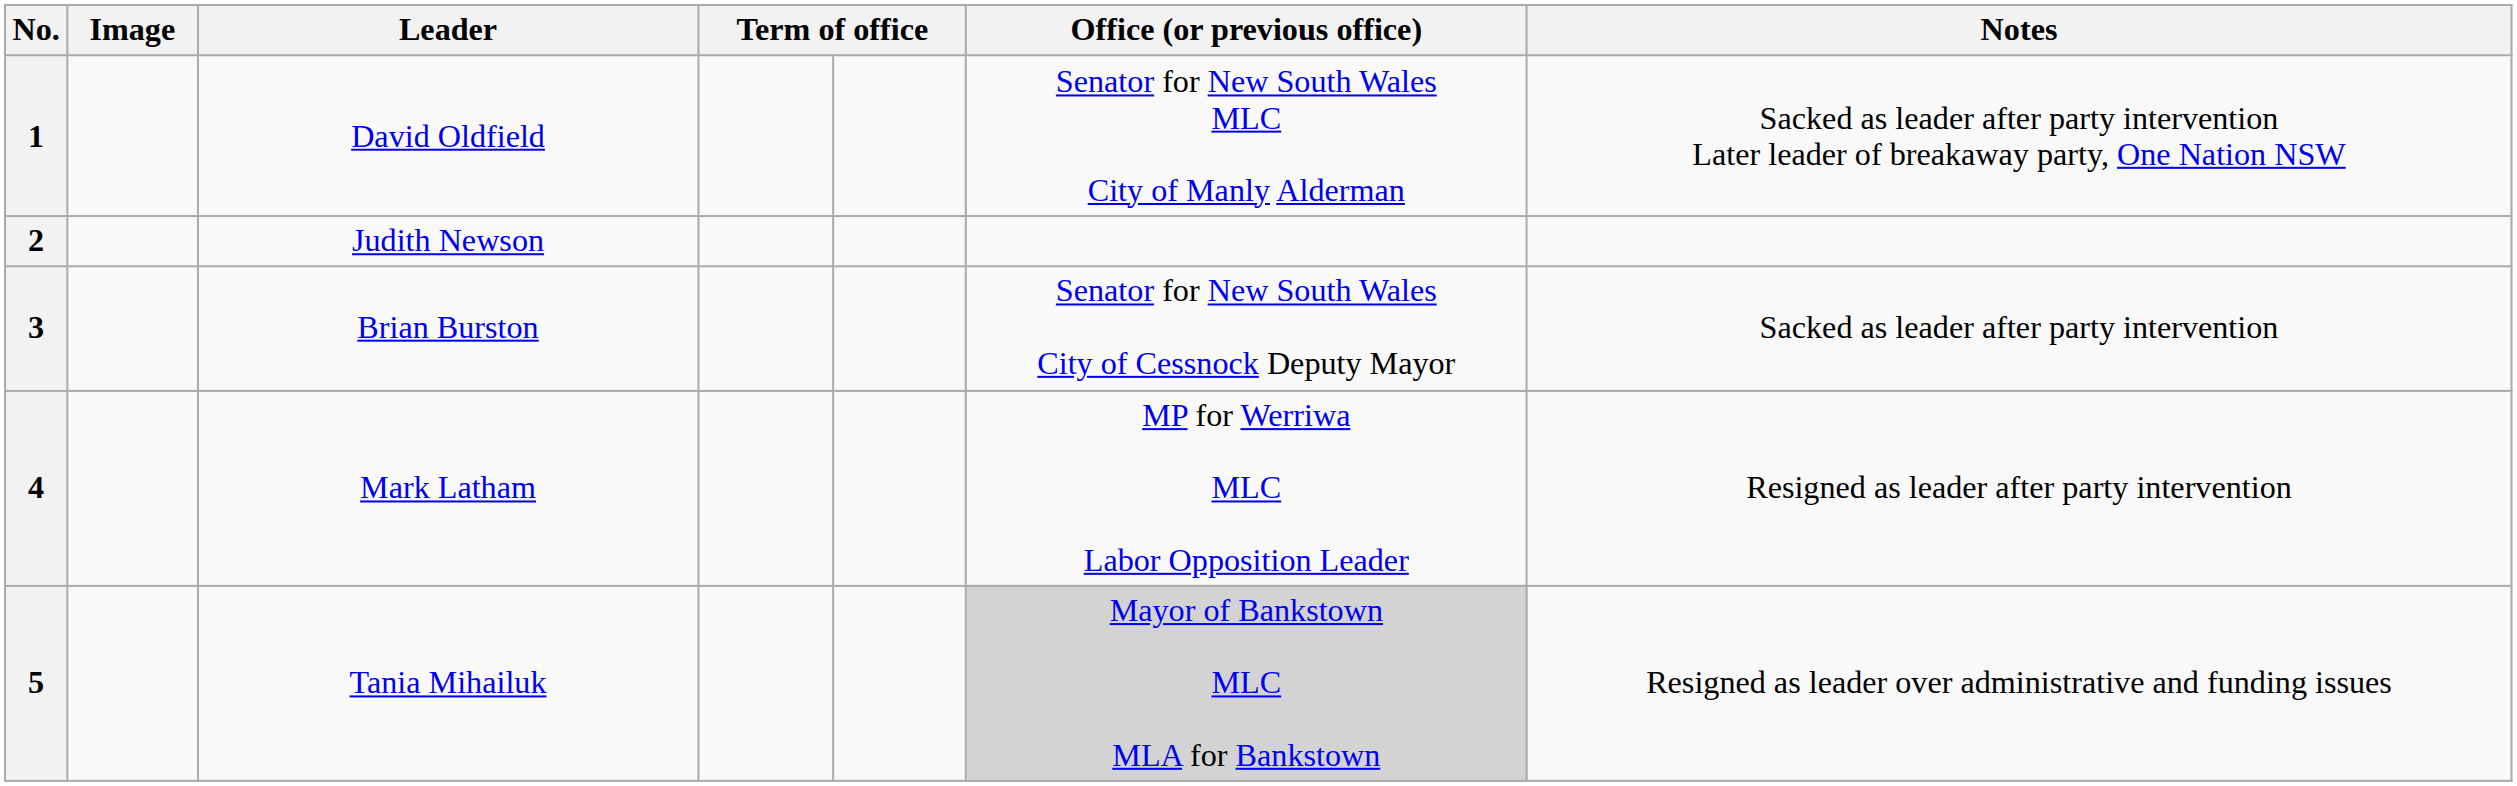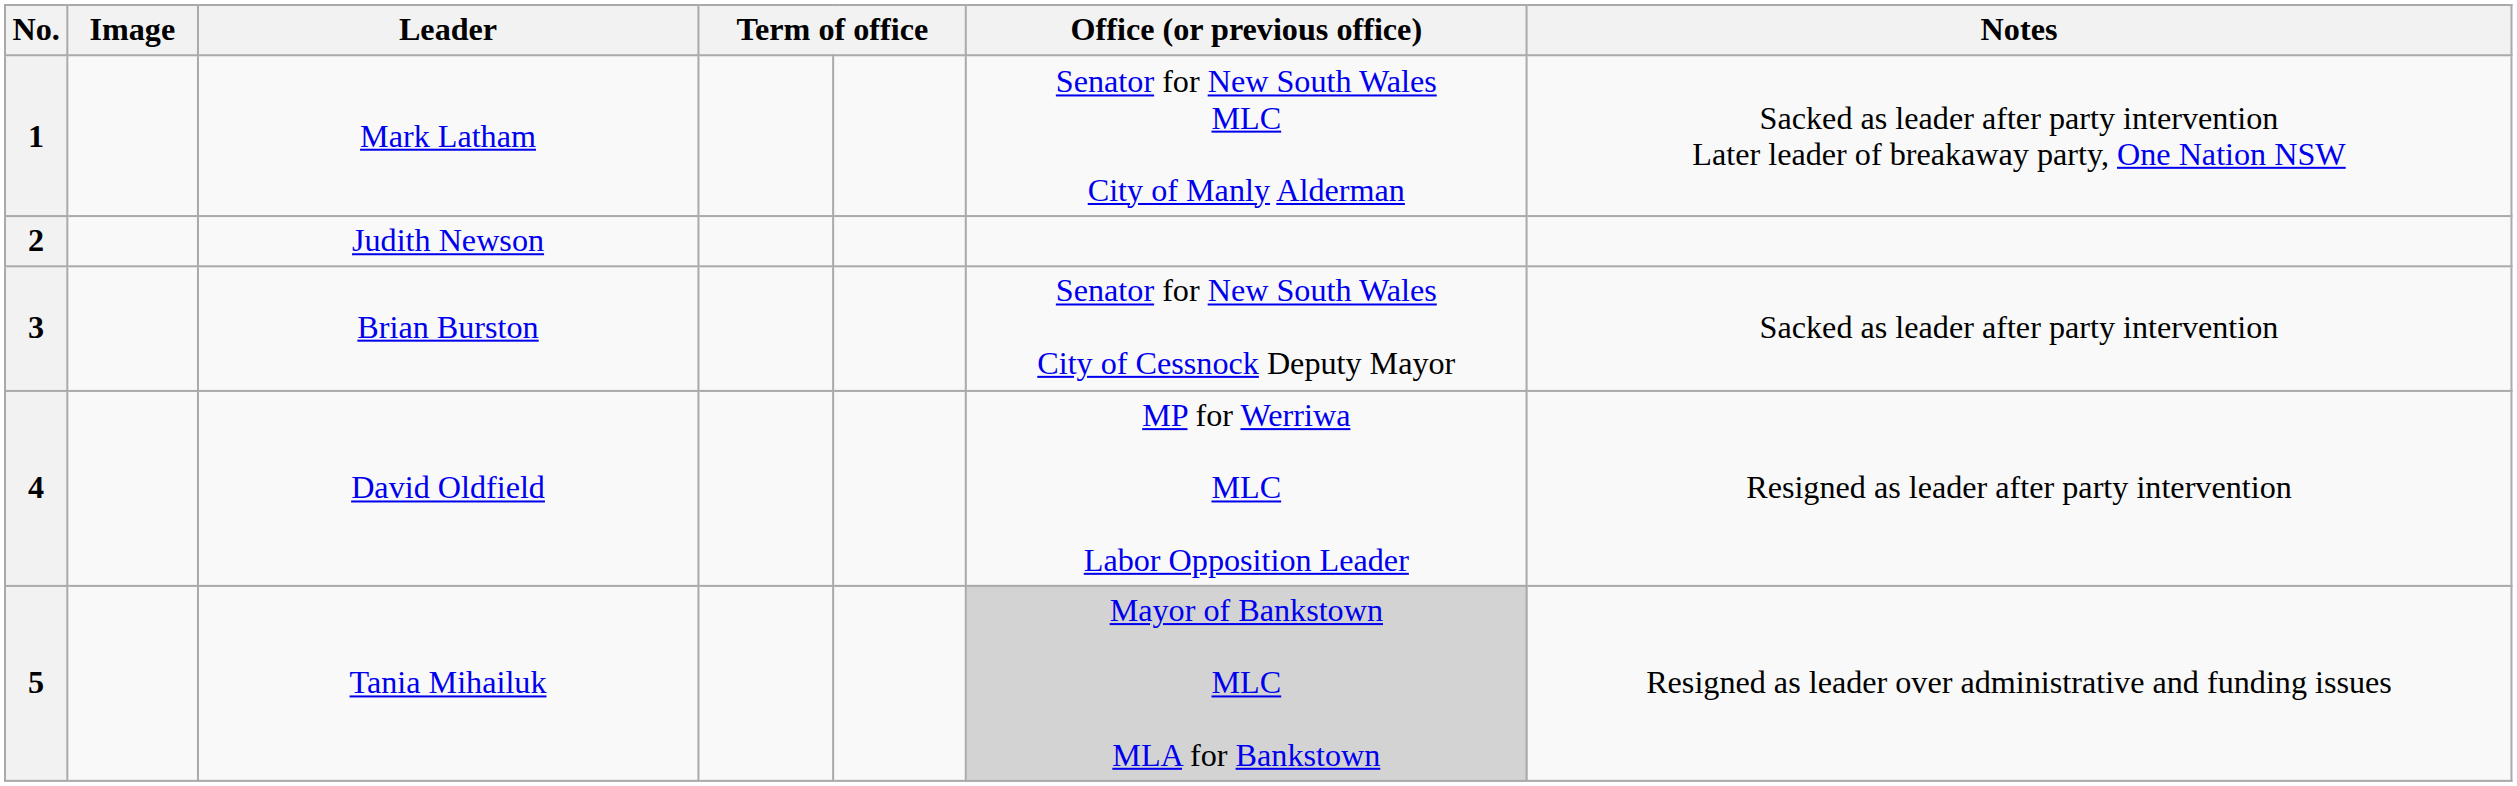(448, 135) David Oldfield -> (448, 135) Mark Latham
(448, 487) Mark Latham -> (448, 487) David Oldfield
